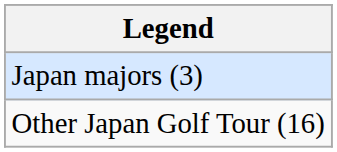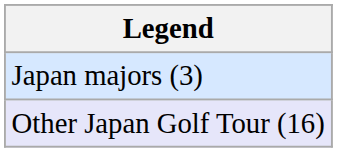(168, 123) no background -> (168, 123) lavender background
